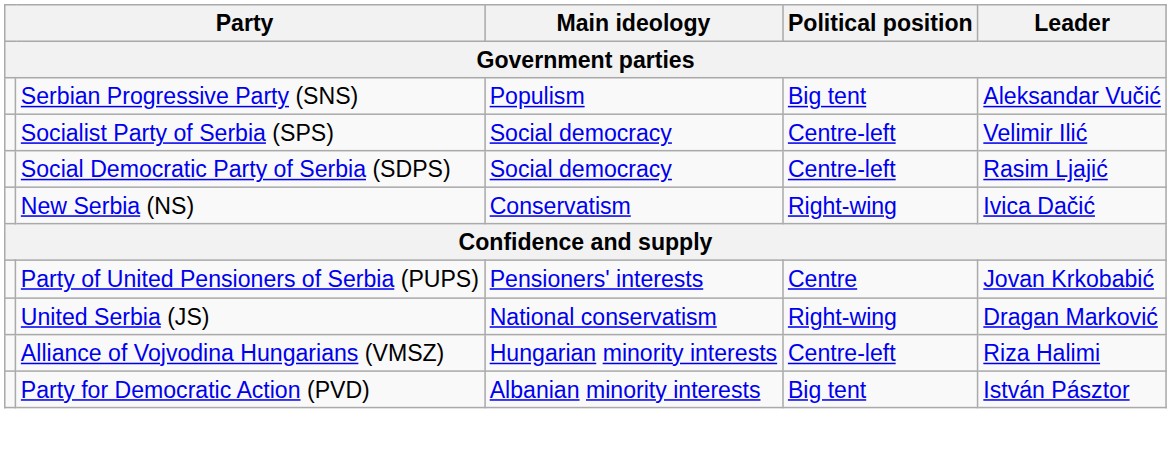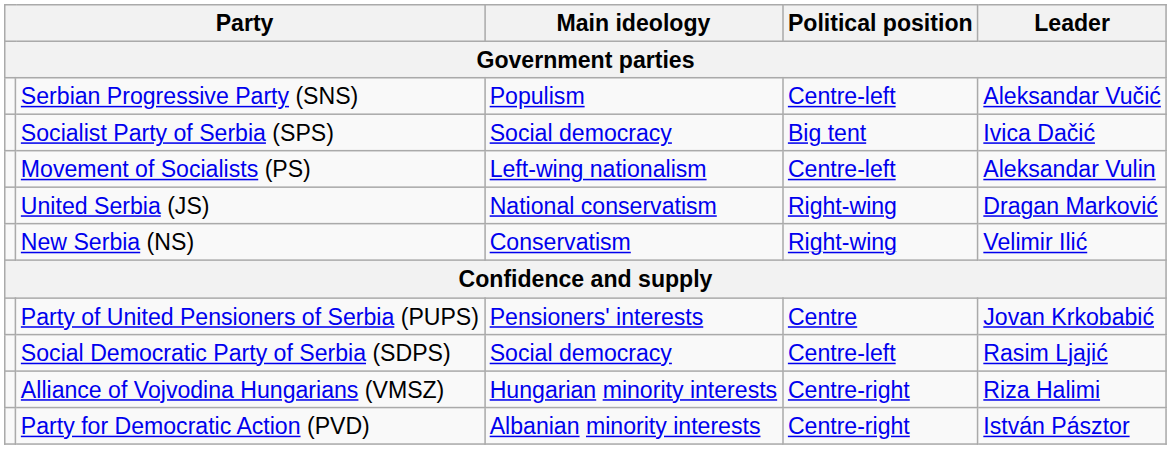(827, 96) Big tent -> (842, 96) Centre-left
(842, 133) Centre-left -> (827, 133) Big tent
(1035, 133) Velimir Ilić -> (1039, 133) Ivica Dačić
+ row: (166, 170)
rows swapped: (236, 170) <-> (115, 316)
(1039, 206) Ivica Dačić -> (1035, 243) Velimir Ilić
(842, 352) Centre-left -> (849, 389) Centre-right
(827, 389) Big tent -> (849, 426) Centre-right
